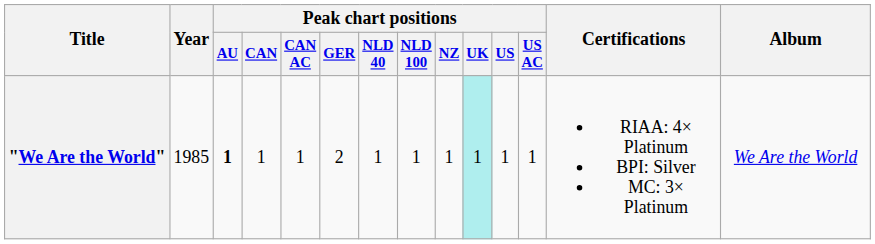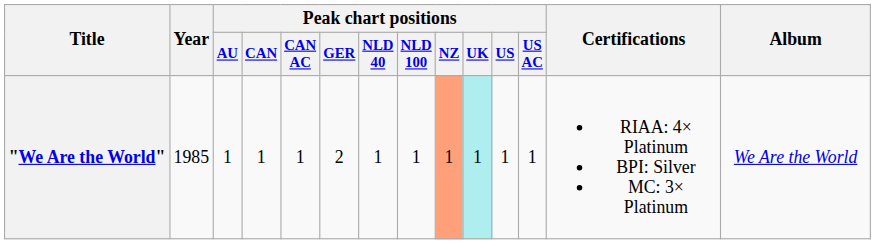(227, 156) bold -> (227, 156) normal
(449, 156) no background -> (449, 156) lightsalmon background
